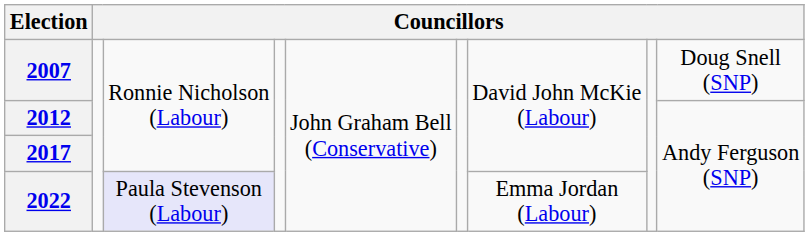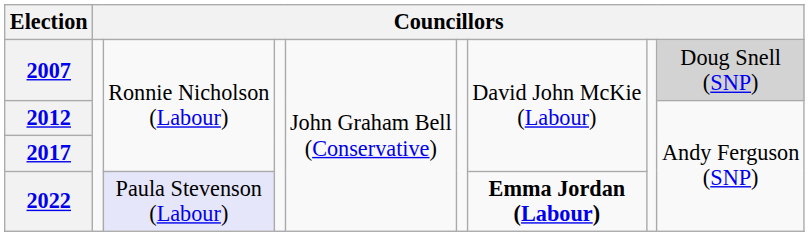(731, 69) no background -> (731, 69) lightgrey background
(557, 200) normal -> (557, 200) bold
